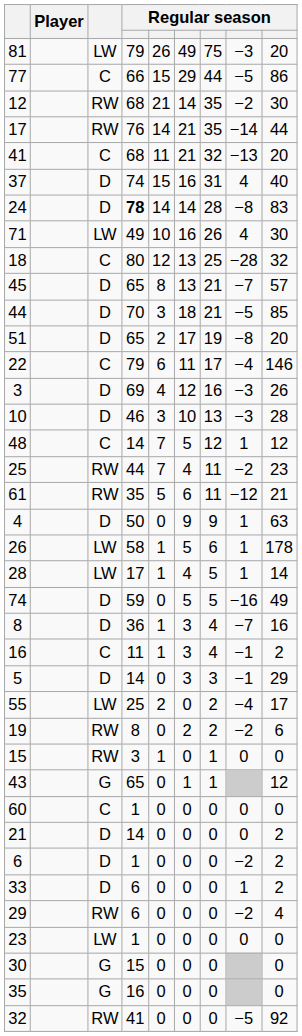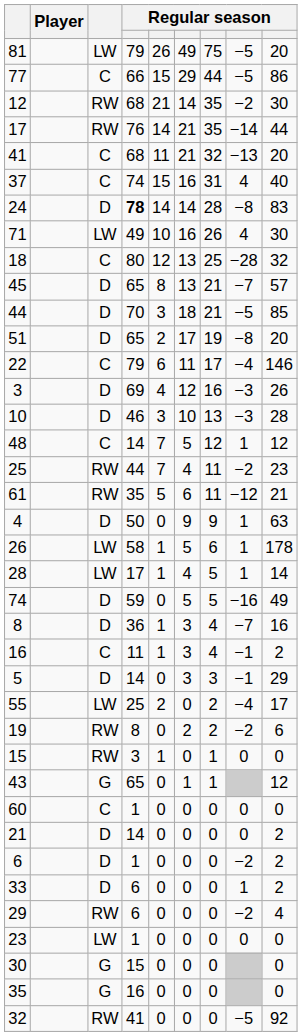(244, 51) −3 -> (244, 51) −5
(105, 181) D -> (105, 181) C
